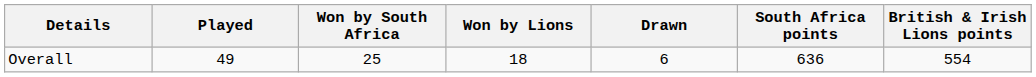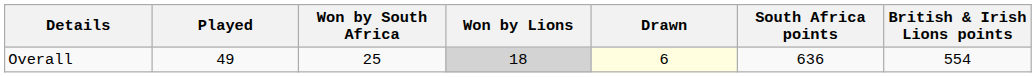(518, 60) no background -> (518, 60) lightgrey background
(664, 60) no background -> (664, 60) lightyellow background
